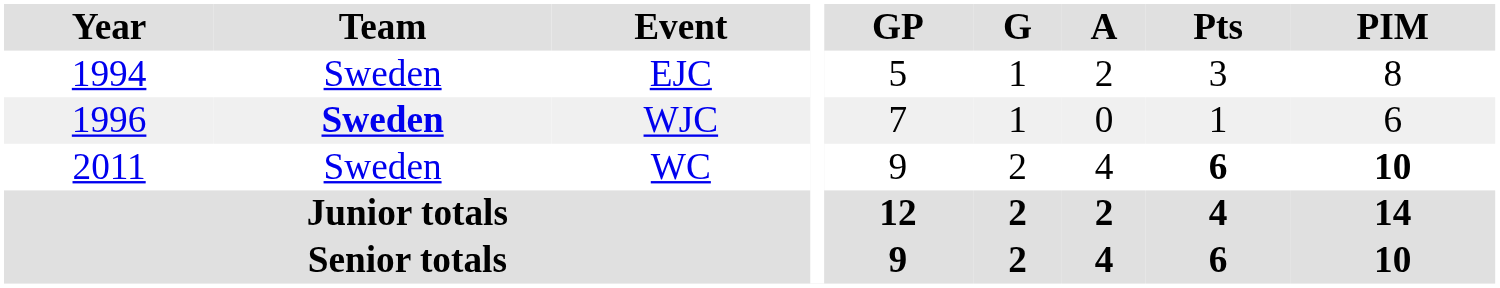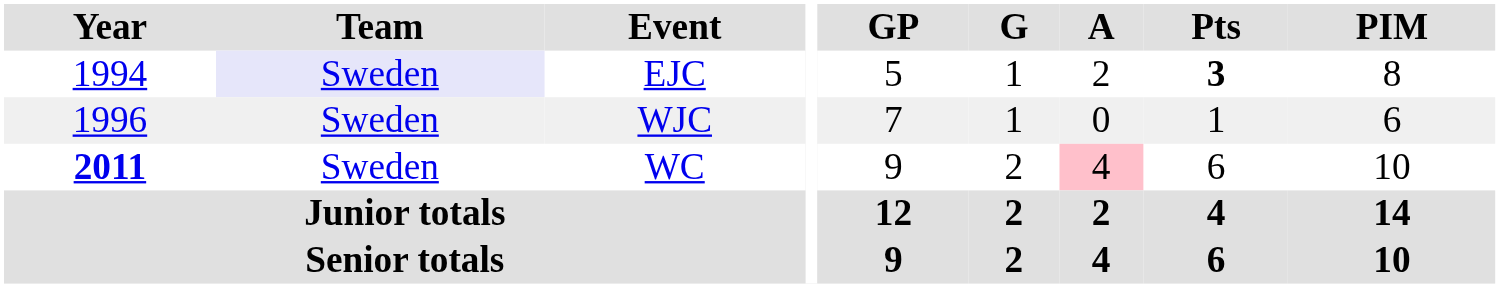(383, 73) no background -> (380, 73) lavender background
(1218, 73) normal -> (1216, 73) bold
(383, 119) bold -> (380, 119) normal
(109, 166) normal -> (110, 166) bold
(1104, 166) no background -> (1101, 166) pink background
(1218, 166) bold -> (1216, 166) normal
(1393, 166) bold -> (1392, 166) normal
